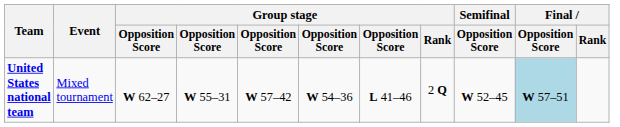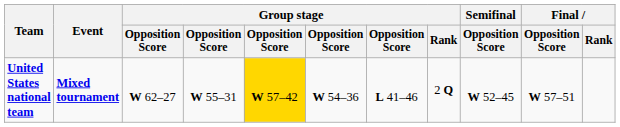(85, 90) normal -> (88, 90) bold
(268, 97) no background -> (275, 97) gold background
(546, 97) lightblue background -> (552, 97) no background
